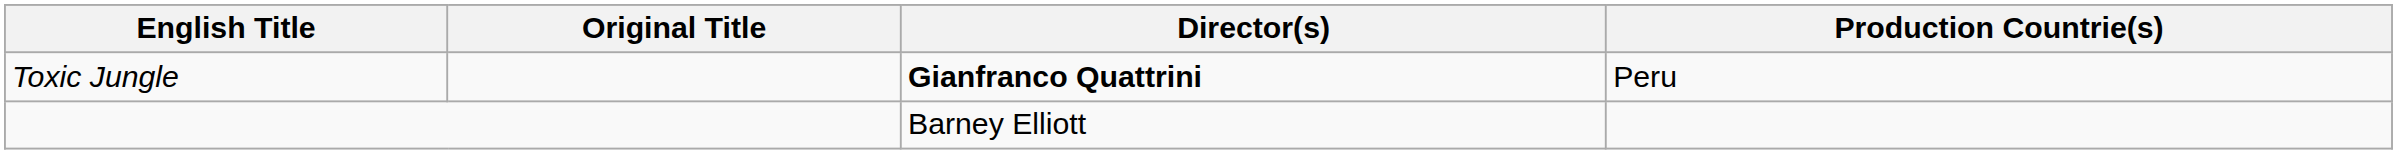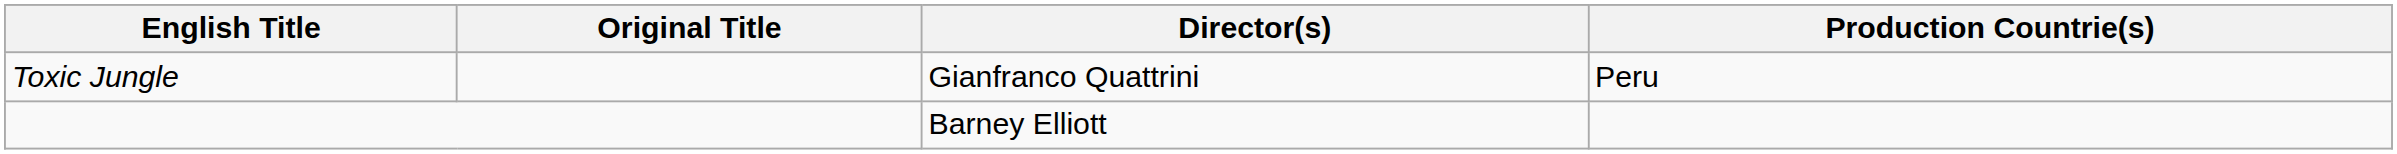(1055, 76) bold -> (1064, 76) normal
